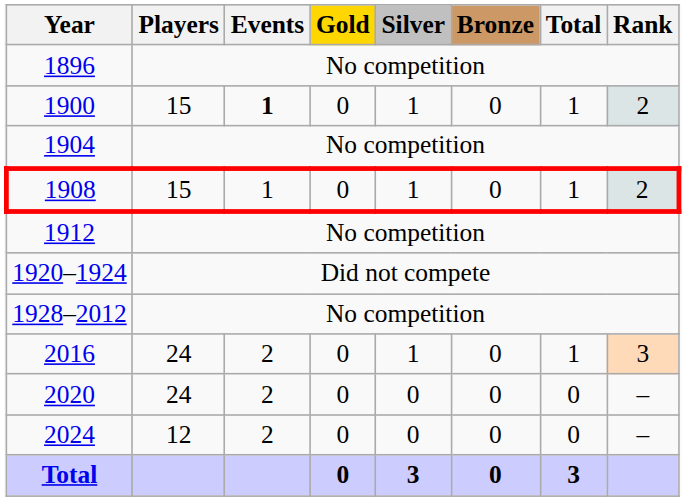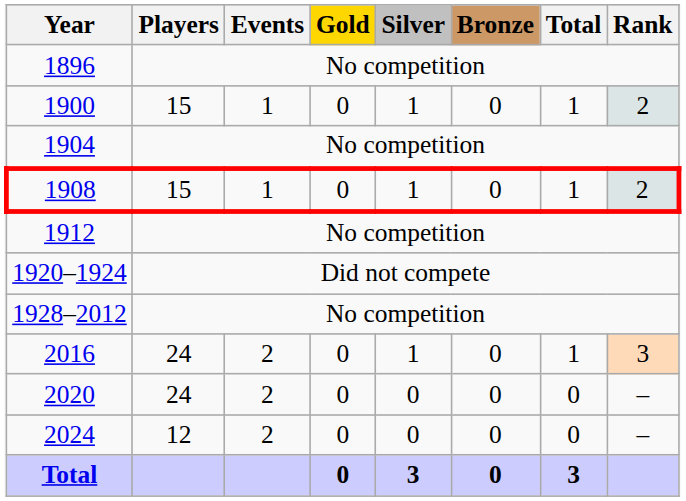(267, 105) bold -> (267, 105) normal
